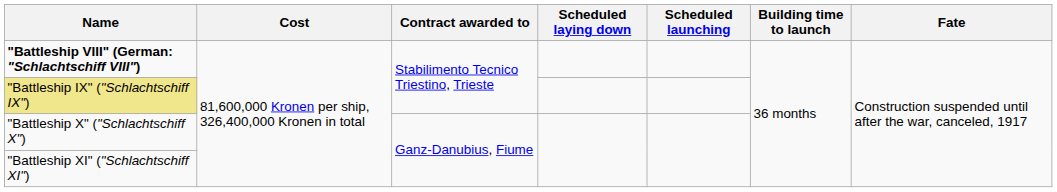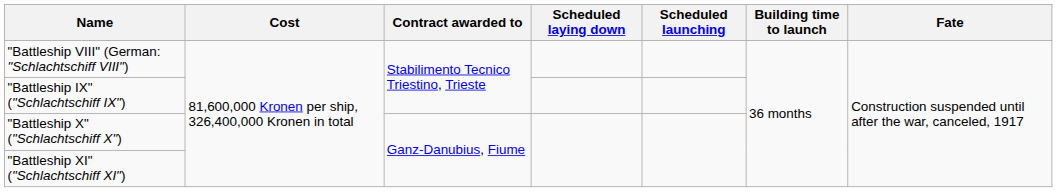(90, 59) bold -> (84, 59) normal
(98, 95) khaki background -> (66, 95) no background
